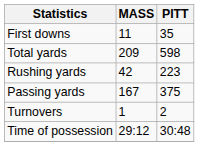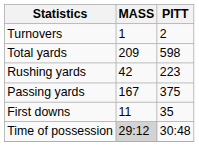rows swapped: (39, 33) <-> (35, 111)
(134, 131) no background -> (134, 131) lightgrey background
